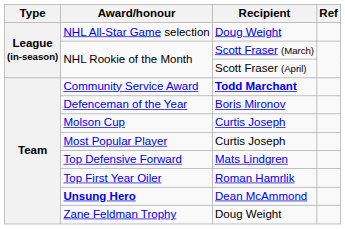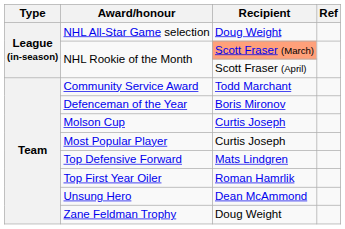(265, 50) no background -> (265, 50) lightsalmon background
(256, 86) bold -> (253, 86) normal
(100, 196) bold -> (97, 196) normal
